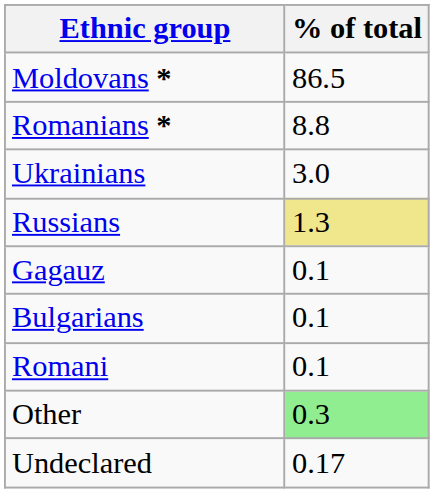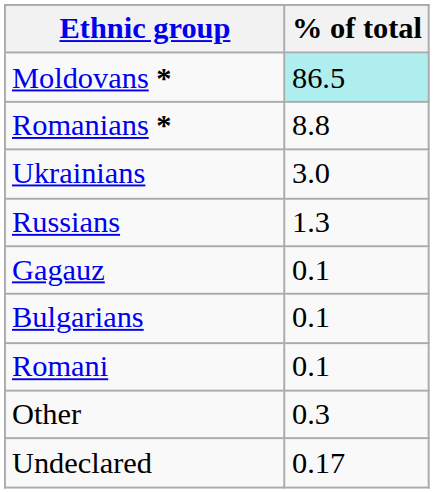(319, 76) no background -> (319, 76) paleturquoise background
(311, 221) khaki background -> (311, 221) no background
(311, 414) lightgreen background -> (311, 414) no background
